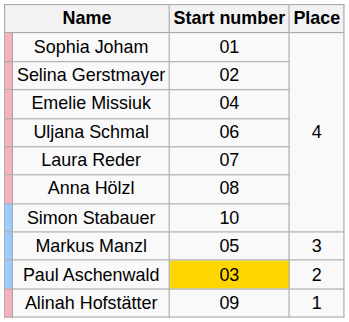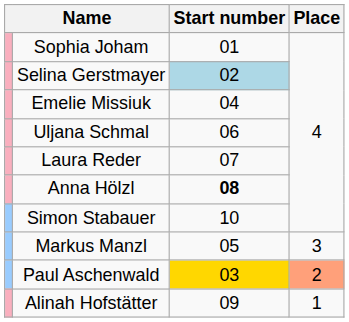(229, 75) no background -> (229, 75) lightblue background
(229, 189) normal -> (229, 189) bold
(317, 274) no background -> (317, 274) lightsalmon background
